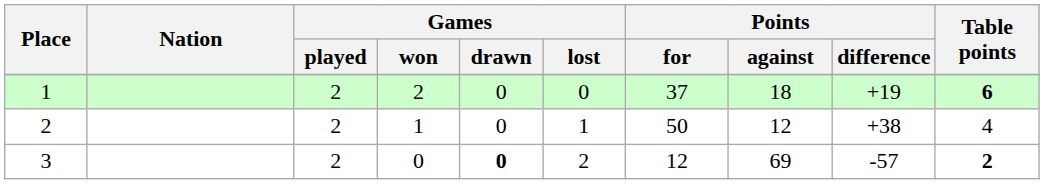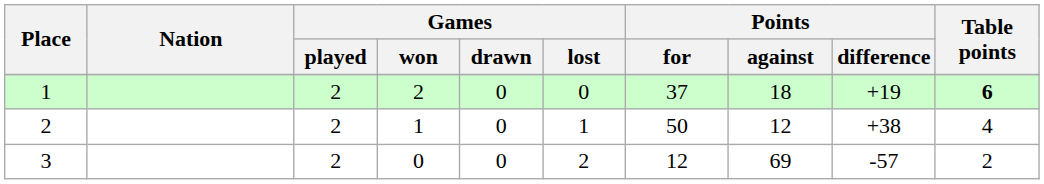(501, 160) bold -> (501, 160) normal
(987, 160) bold -> (987, 160) normal
